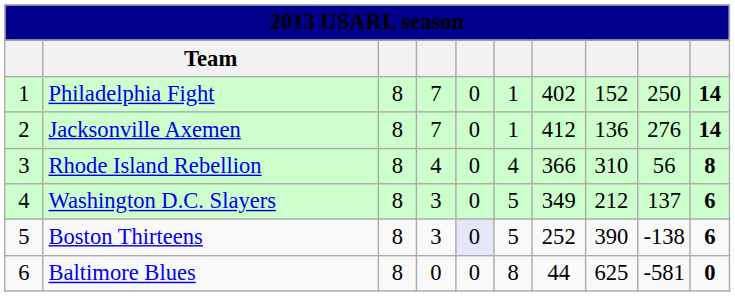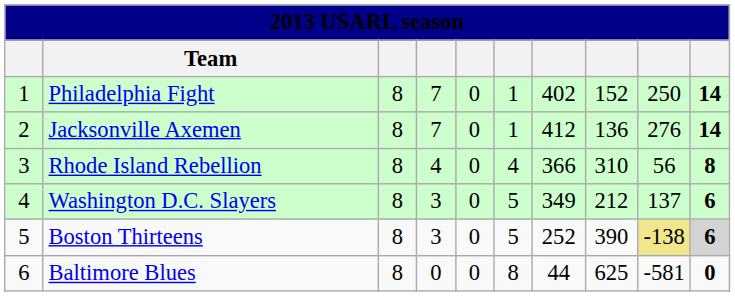(474, 237) lavender background -> (474, 237) no background
(664, 237) no background -> (664, 237) khaki background
(710, 237) no background -> (710, 237) lightgrey background
